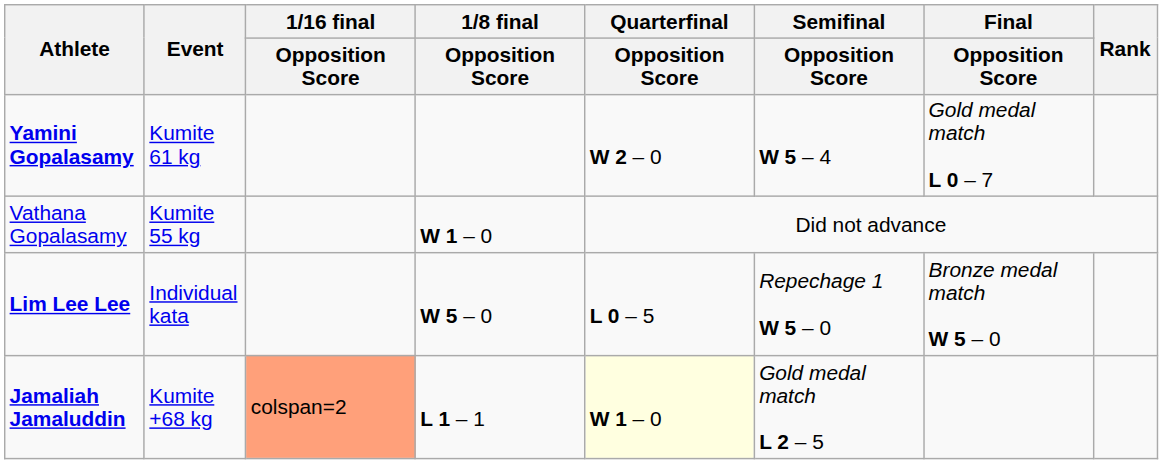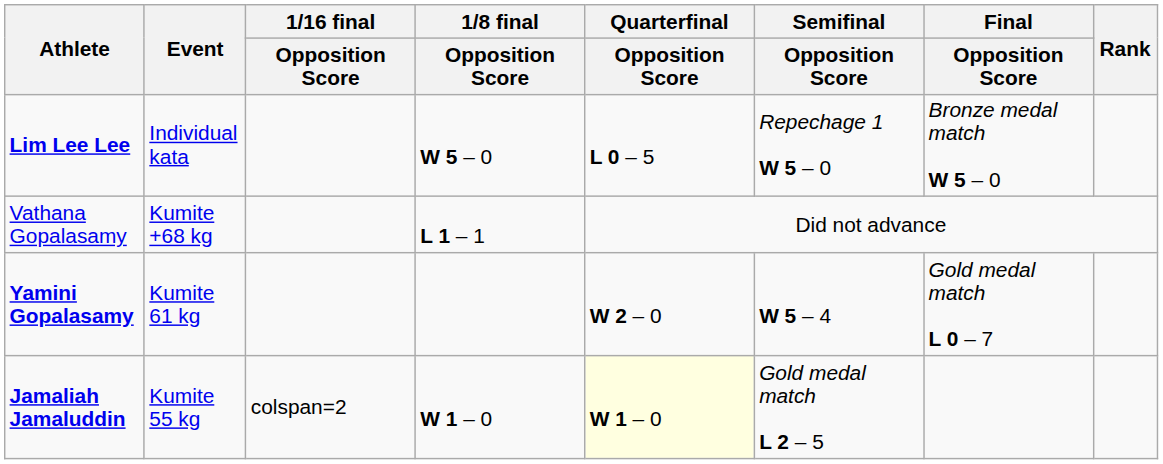rows swapped: (70, 304) <-> (72, 146)
(182, 225) Kumite 55 kg -> (182, 225) Kumite +68 kg
(456, 237) W 1 – 0 -> (453, 237) L 1 – 1
(182, 407) Kumite +68 kg -> (182, 407) Kumite 55 kg
(299, 407) lightsalmon background -> (299, 407) no background
(453, 419) L 1 – 1 -> (456, 419) W 1 – 0
